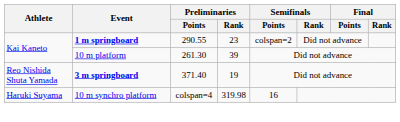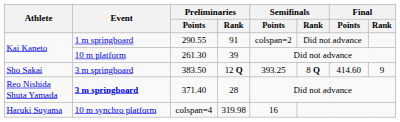(107, 40) bold -> (104, 40) normal
(234, 40) 23 -> (234, 40) 91
+ row: (194, 70)
(234, 75) 19 -> (234, 90) 28
